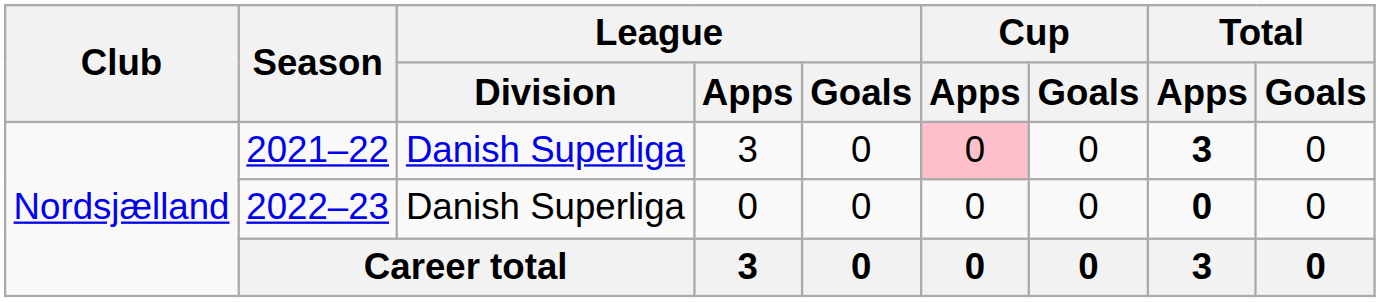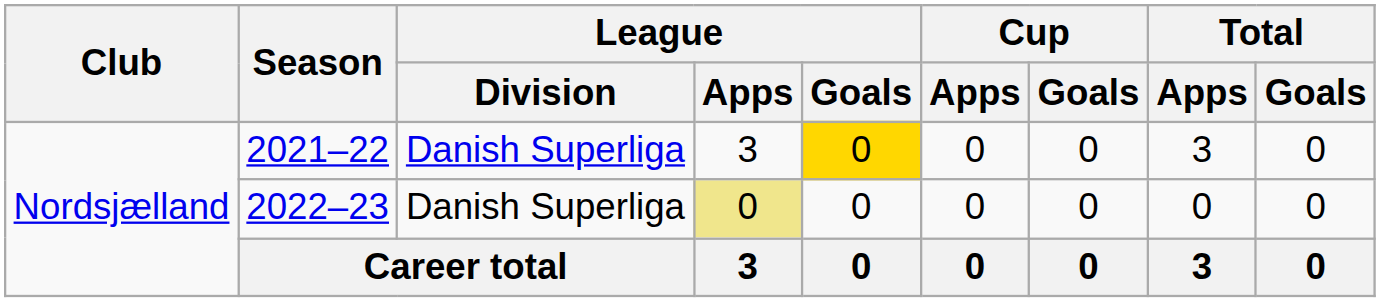(861, 149) no background -> (861, 149) gold background
(975, 149) pink background -> (975, 149) no background
(1202, 149) bold -> (1202, 149) normal
(748, 207) no background -> (748, 207) khaki background
(1202, 207) bold -> (1202, 207) normal
